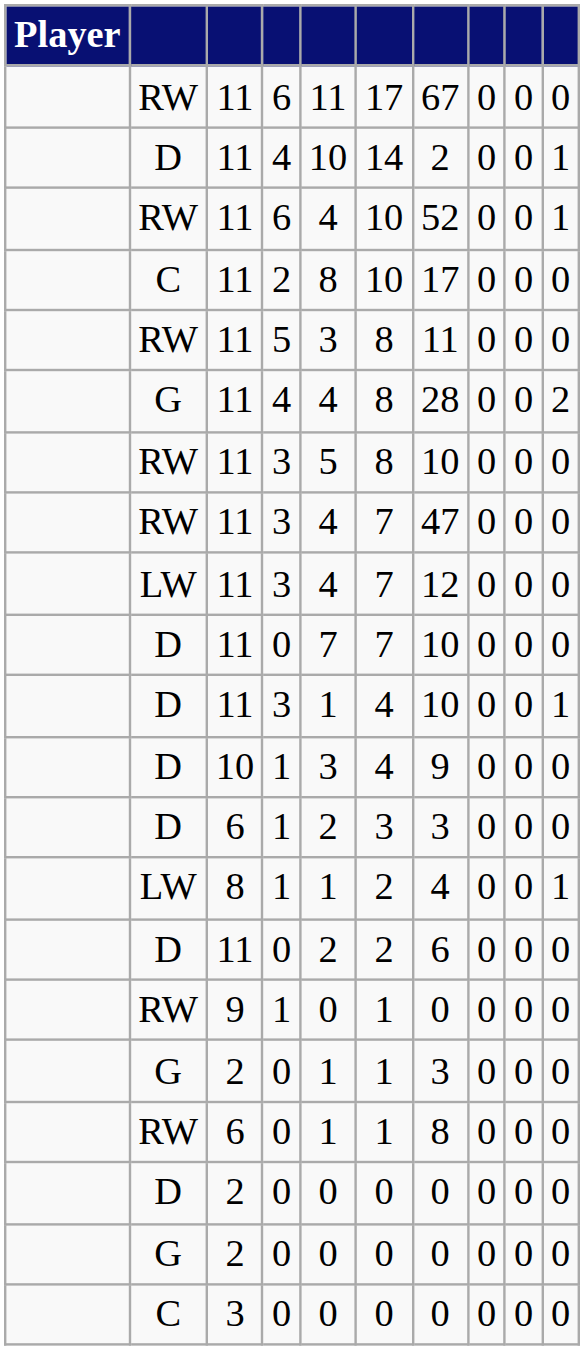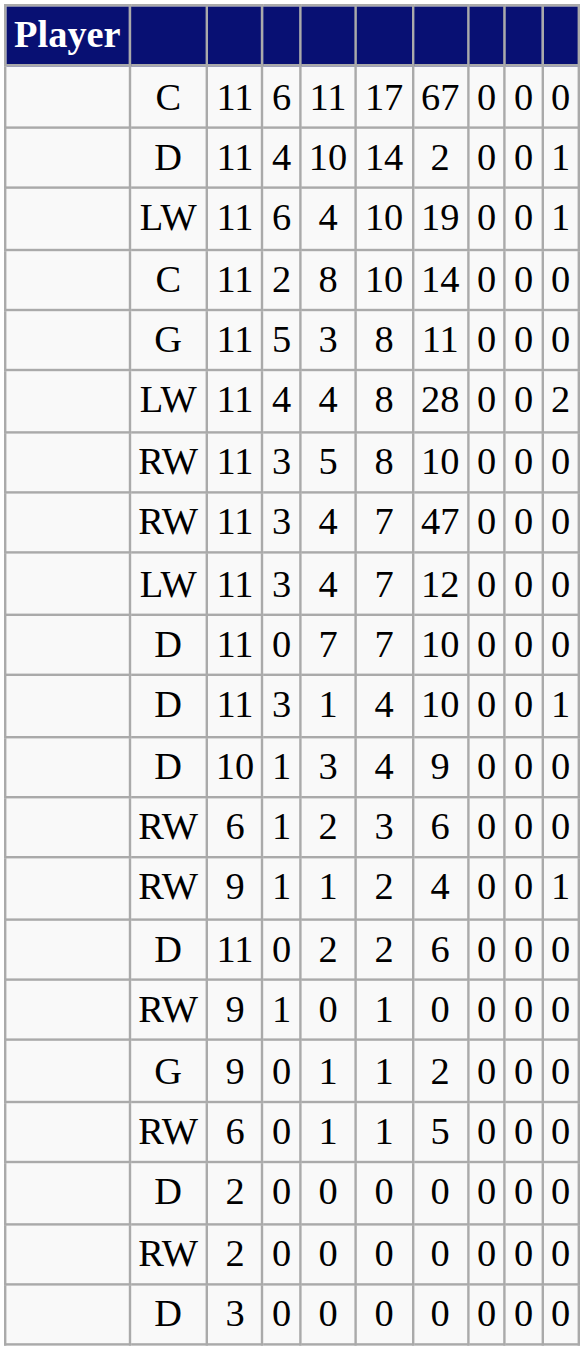(168, 95) RW -> (168, 95) C
(168, 217) RW -> (168, 217) LW
(440, 217) 52 -> (440, 217) 19
(440, 278) 17 -> (440, 278) 14
(168, 339) RW -> (168, 339) G
(168, 400) G -> (168, 400) LW
(168, 826) D -> (168, 826) RW
(440, 826) 3 -> (440, 826) 6
(168, 887) LW -> (168, 887) RW
(235, 887) 8 -> (235, 887) 9
(235, 1070) 2 -> (235, 1070) 9
(440, 1070) 3 -> (440, 1070) 2
(440, 1131) 8 -> (440, 1131) 5
(168, 1252) G -> (168, 1252) RW
(168, 1313) C -> (168, 1313) D
